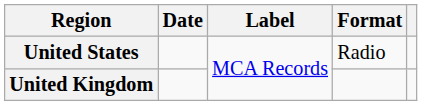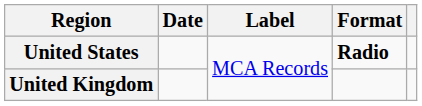(361, 52) normal -> (363, 52) bold
